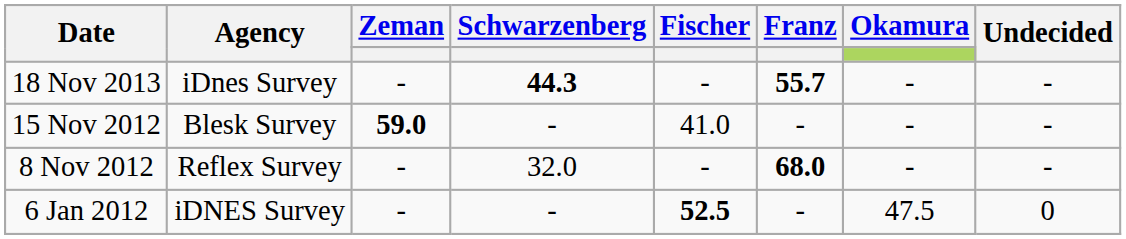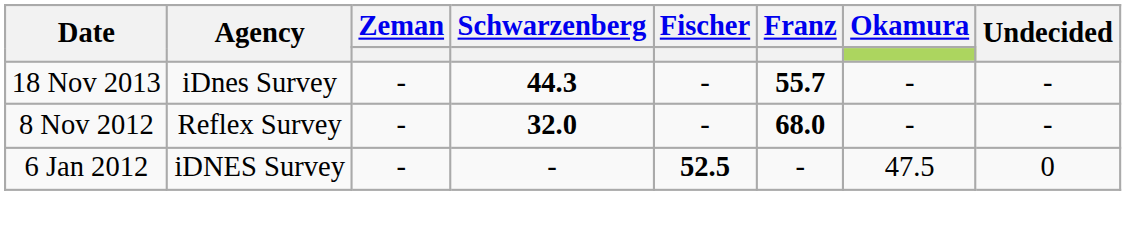- row: (86, 124)
(552, 167) normal -> (552, 124) bold
